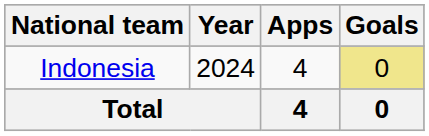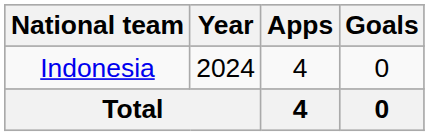(382, 67) khaki background -> (382, 67) no background
